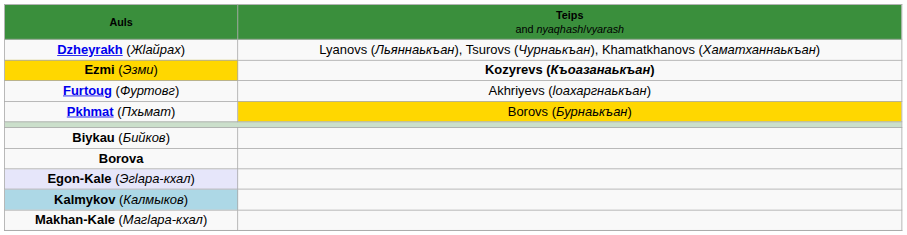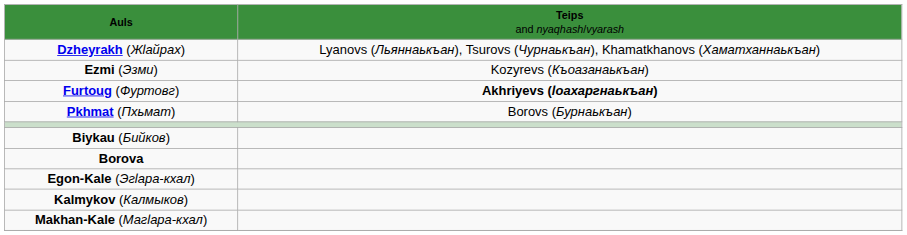(121, 70) gold background -> (121, 70) no background
(570, 70) bold -> (570, 70) normal
(570, 91) normal -> (570, 91) bold
(570, 111) gold background -> (570, 111) no background
(121, 179) lavender background -> (121, 179) no background
(121, 199) lightblue background -> (121, 199) no background
